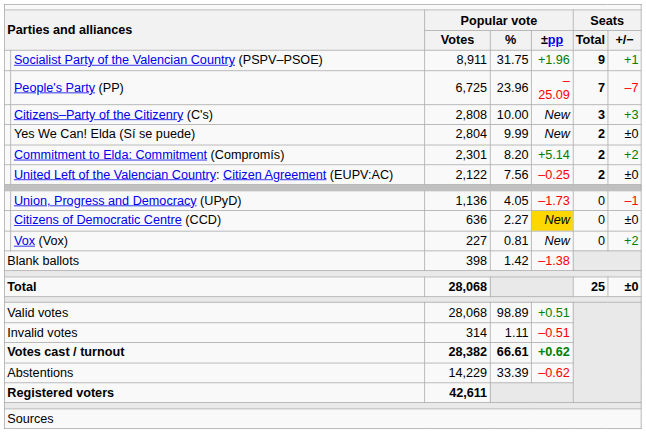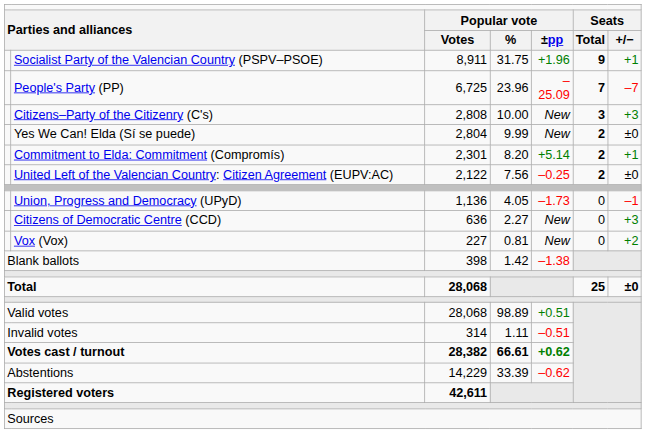(631, 154) +2 -> (631, 154) +1
(557, 220) gold background -> (557, 220) no background
(631, 220) ±0 -> (631, 220) +3
